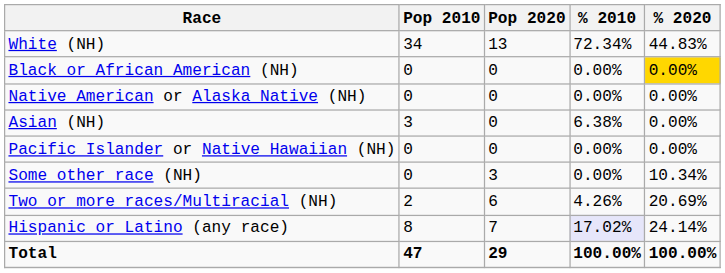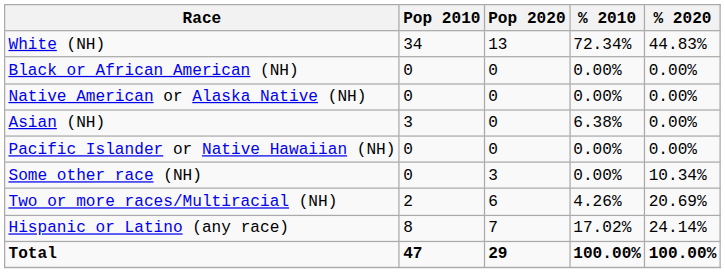(673, 70) gold background -> (673, 70) no background
(602, 228) lavender background -> (602, 228) no background
